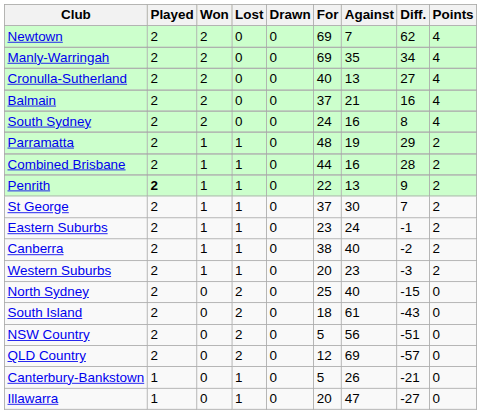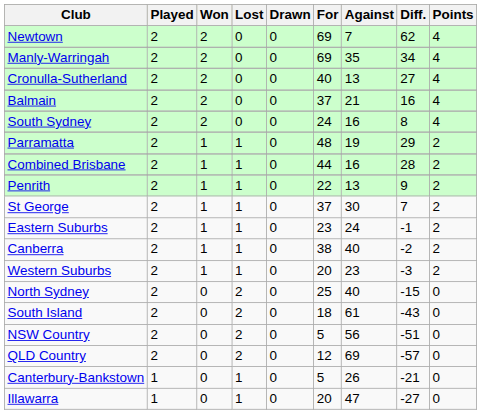(154, 185) bold -> (154, 185) normal
